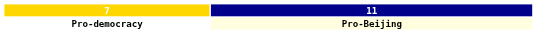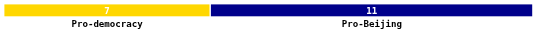(372, 24) lightyellow background -> (372, 24) no background
